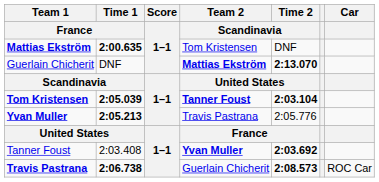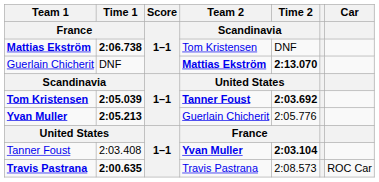(120, 47) 2:00.635 -> (120, 47) 2:06.738
(296, 99) 2:03.104 -> (296, 99) 2:03.692
(220, 116) Travis Pastrana -> (226, 116) Guerlain Chicherit
(296, 151) 2:03.692 -> (296, 151) 2:03.104
(120, 168) 2:06.738 -> (120, 168) 2:00.635
(226, 168) Guerlain Chicherit -> (220, 168) Travis Pastrana
(296, 168) bold -> (295, 168) normal
